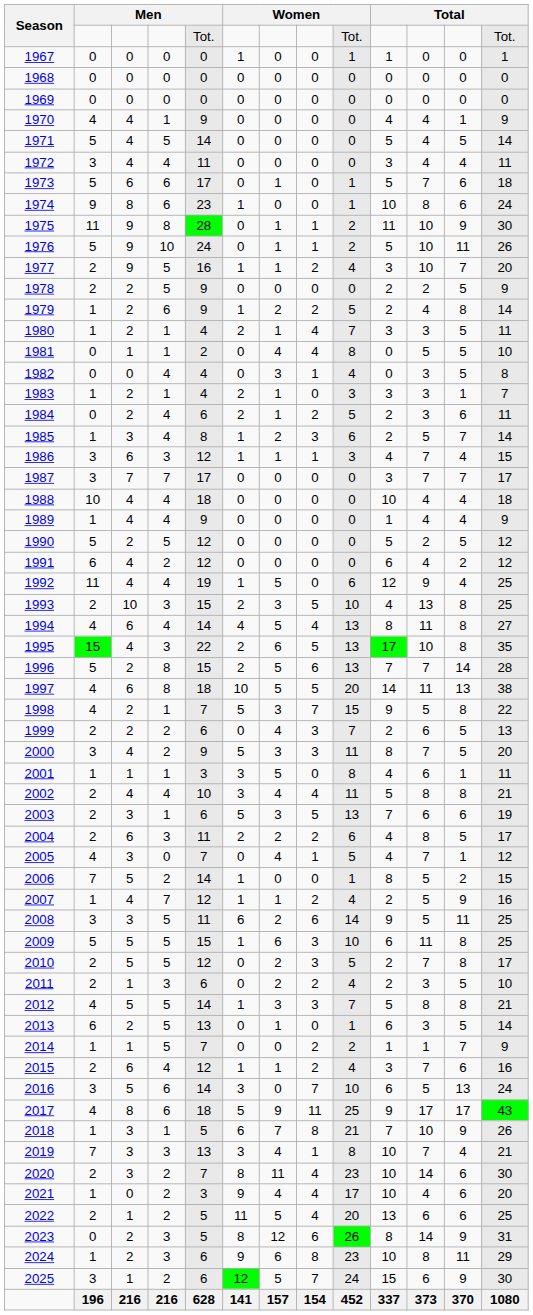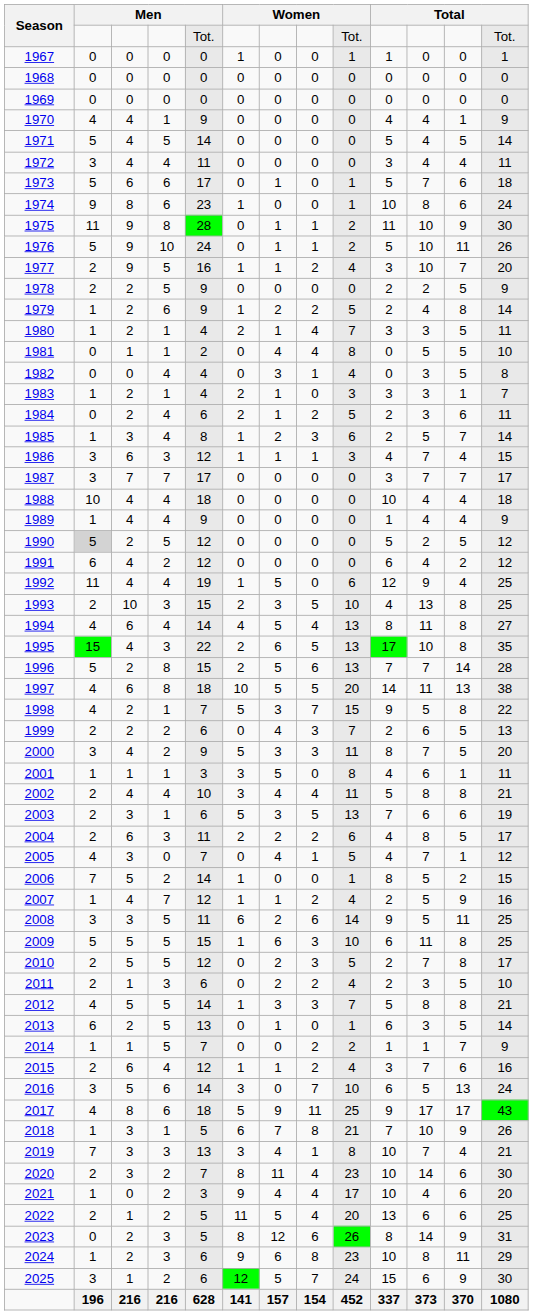(93, 541) no background -> (93, 541) lightgrey background
